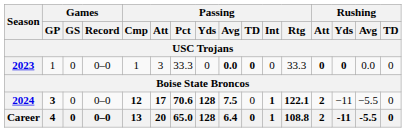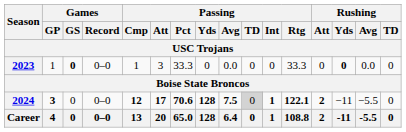(73, 65) normal -> (73, 65) bold
(230, 65) bold -> (230, 65) normal
(252, 65) bold -> (252, 65) normal
(322, 65) bold -> (322, 65) normal
(252, 100) no background -> (252, 100) lightgrey background
